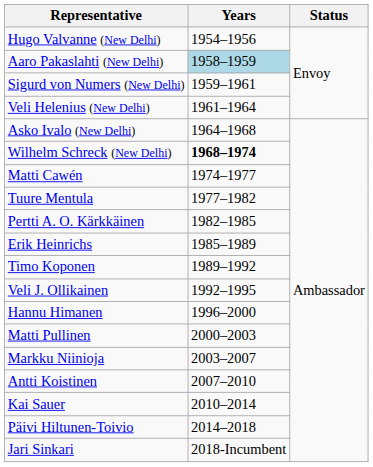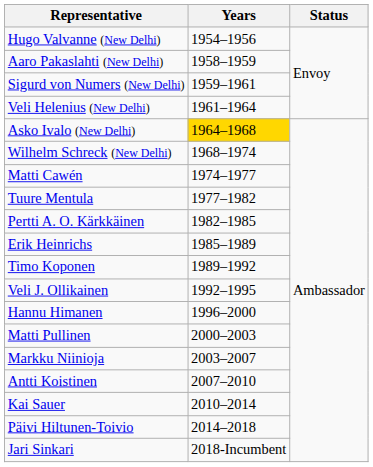(224, 61) lightblue background -> (224, 61) no background
(224, 130) no background -> (224, 130) gold background
(224, 152) bold -> (224, 152) normal
